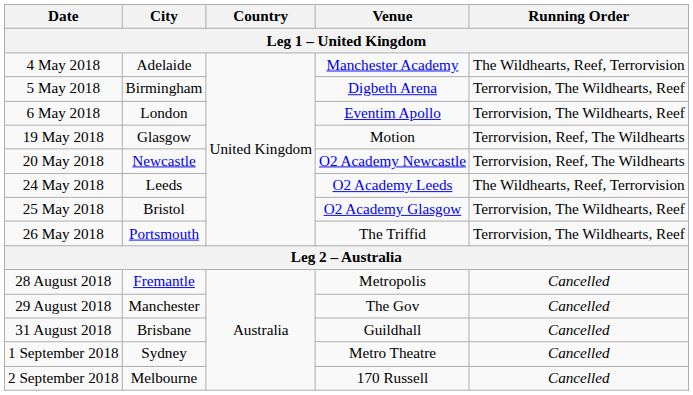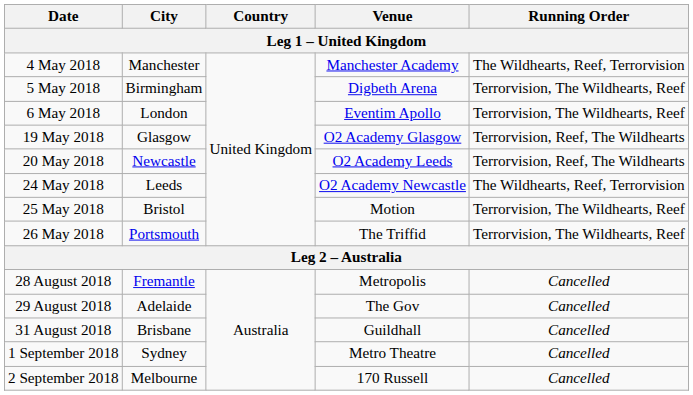(164, 64) Adelaide -> (164, 64) Manchester
(392, 137) Motion -> (392, 137) O2 Academy Glasgow
(392, 161) O2 Academy Newcastle -> (392, 161) O2 Academy Leeds
(392, 185) O2 Academy Leeds -> (392, 185) O2 Academy Newcastle
(392, 209) O2 Academy Glasgow -> (392, 209) Motion
(164, 305) Manchester -> (164, 305) Adelaide
